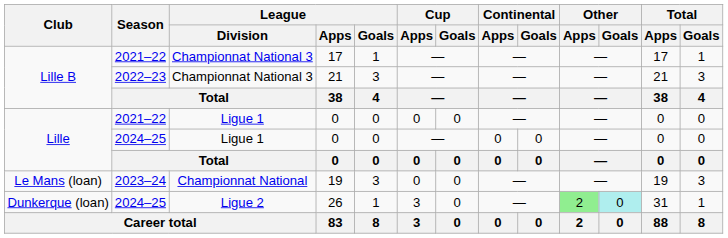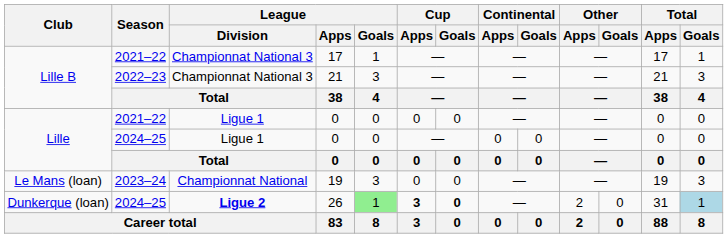(242, 202) normal -> (242, 202) bold
(376, 202) no background -> (376, 202) lightgreen background
(417, 202) normal -> (417, 202) bold
(457, 202) normal -> (457, 202) bold
(579, 202) lightgreen background -> (579, 202) no background
(620, 202) paleturquoise background -> (620, 202) no background
(701, 202) no background -> (701, 202) lightblue background
